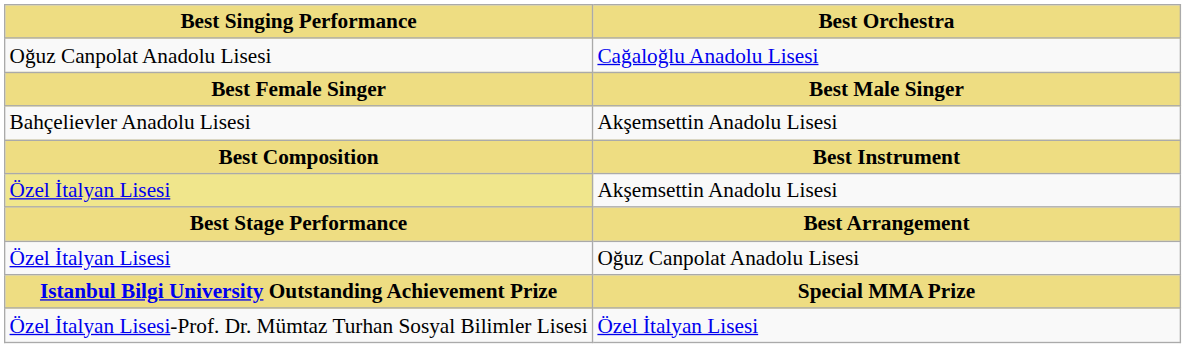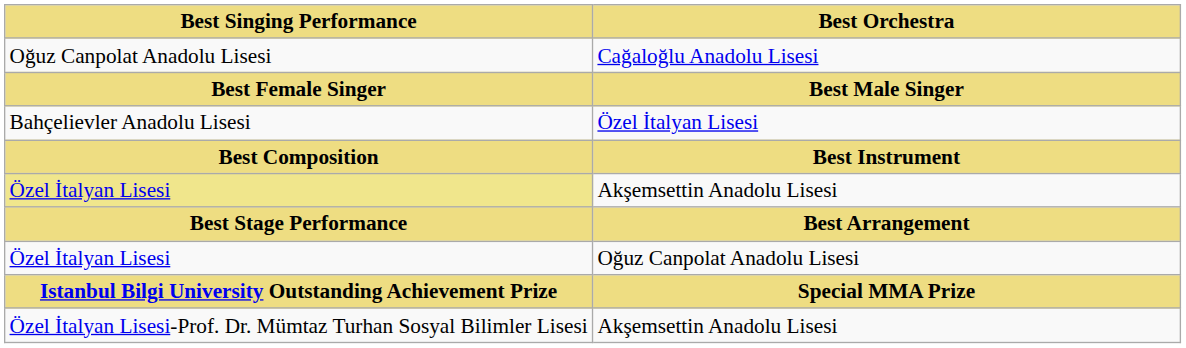(717, 122) Akşemsettin Anadolu Lisesi -> (678, 122) Özel İtalyan Lisesi
(678, 325) Özel İtalyan Lisesi -> (717, 325) Akşemsettin Anadolu Lisesi
